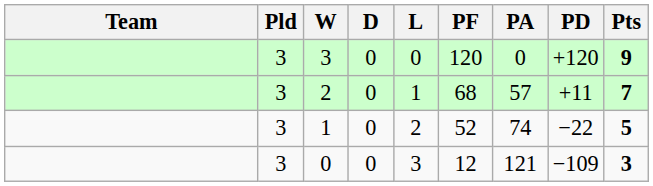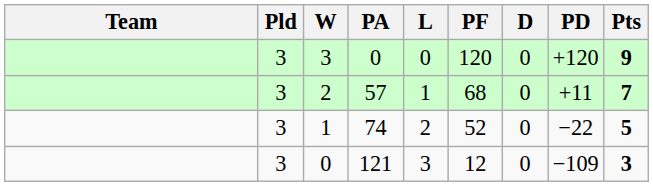columns swapped: (371, 22) <-> (520, 22)
